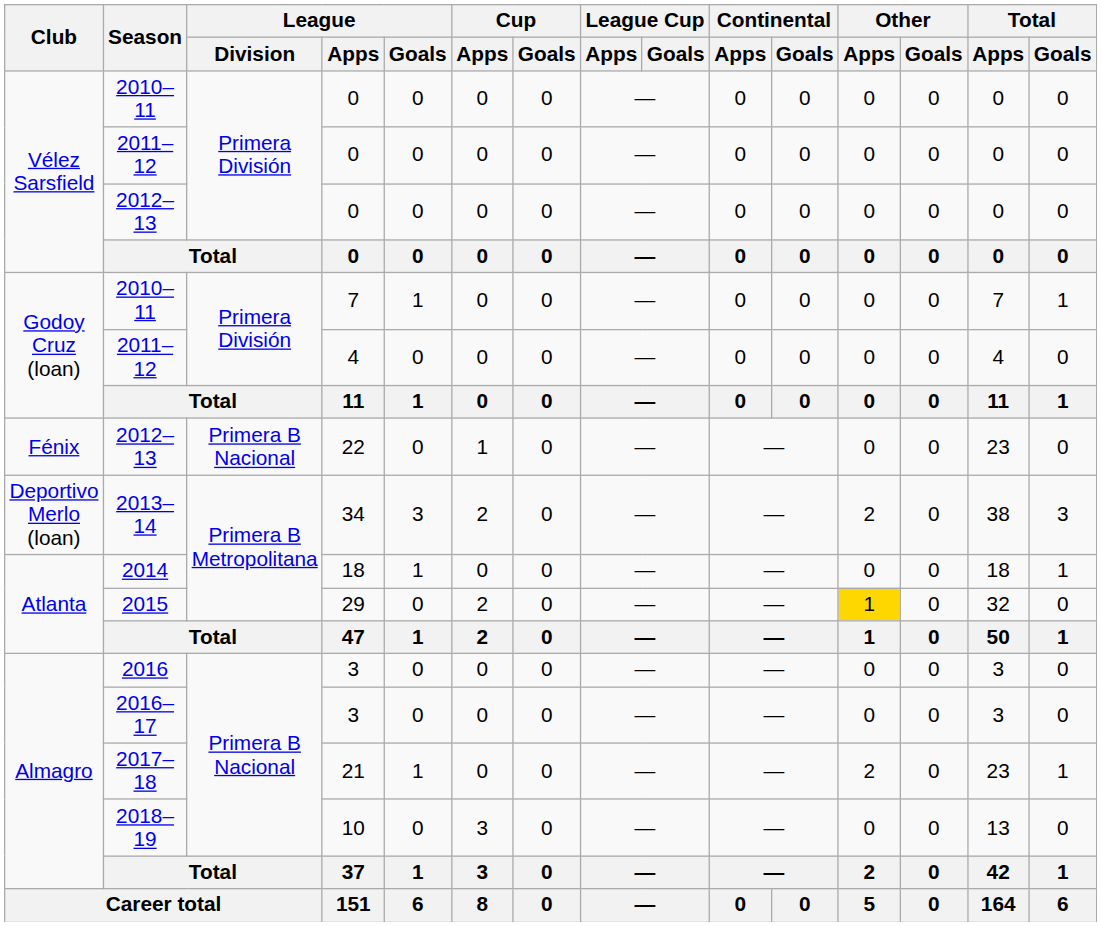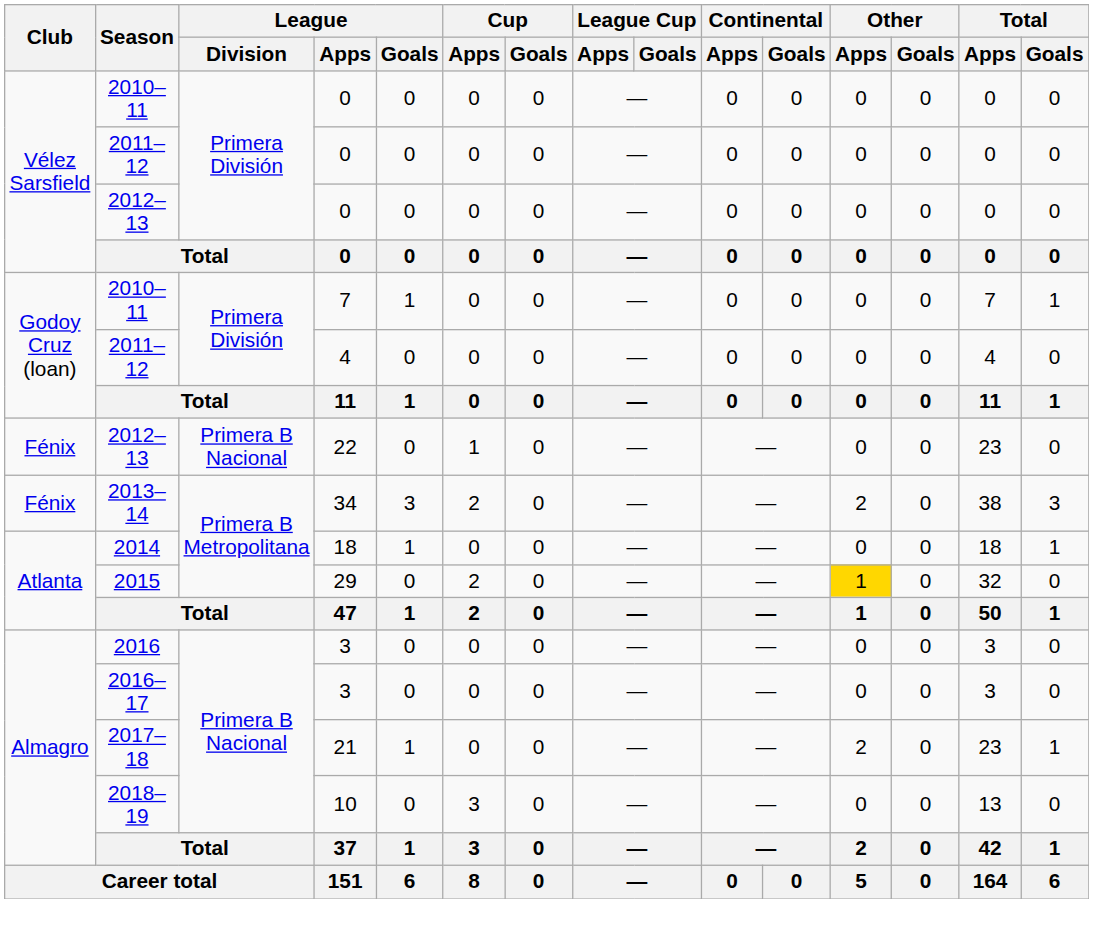(54, 514) Deportivo Merlo (loan) -> (50, 502) Fénix
